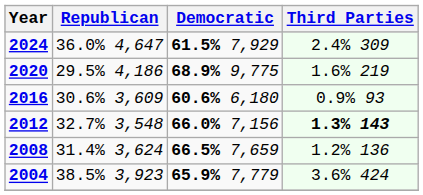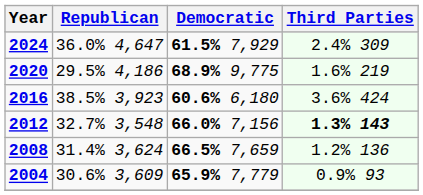(110, 98) 30.6% 3,609 -> (110, 98) 38.5% 3,923
(350, 98) 0.9% 93 -> (350, 98) 3.6% 424
(110, 177) 38.5% 3,923 -> (110, 177) 30.6% 3,609
(350, 177) 3.6% 424 -> (350, 177) 0.9% 93
